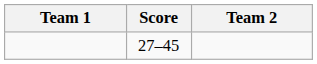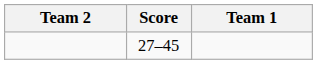columns swapped: (65, 18) <-> (252, 18)
